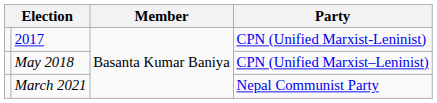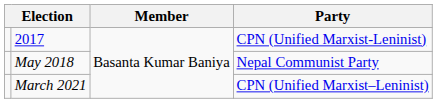(333, 62) CPN (Unified Marxist–Leninist) -> (308, 62) Nepal Communist Party
(308, 86) Nepal Communist Party -> (333, 86) CPN (Unified Marxist–Leninist)
